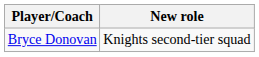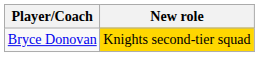(177, 39) no background -> (177, 39) gold background
